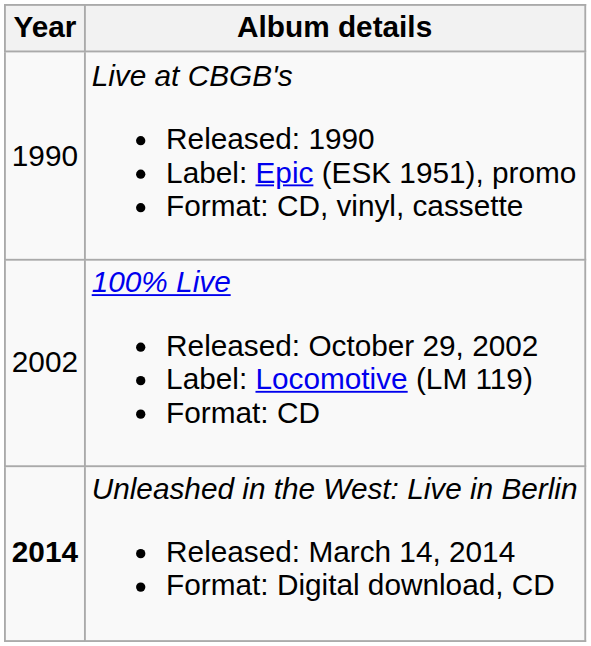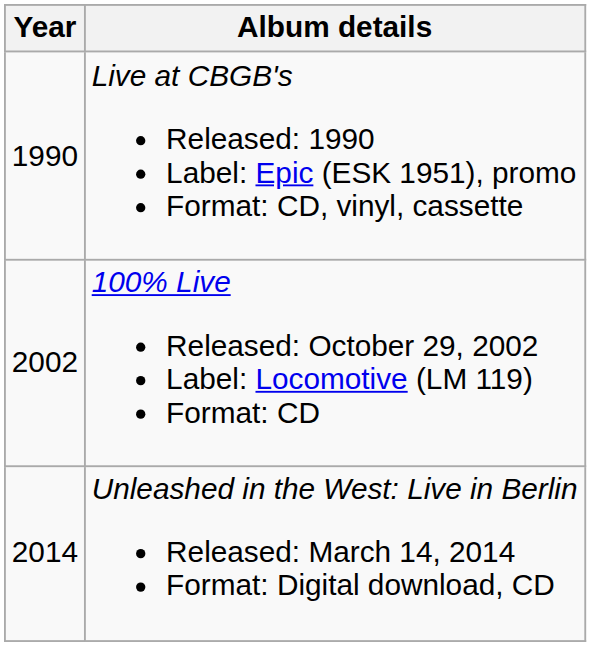(45, 552) bold -> (45, 552) normal
